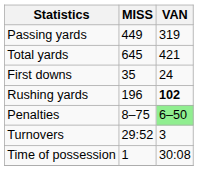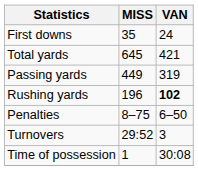rows swapped: (40, 75) <-> (47, 35)
(173, 115) lightgreen background -> (173, 115) no background
